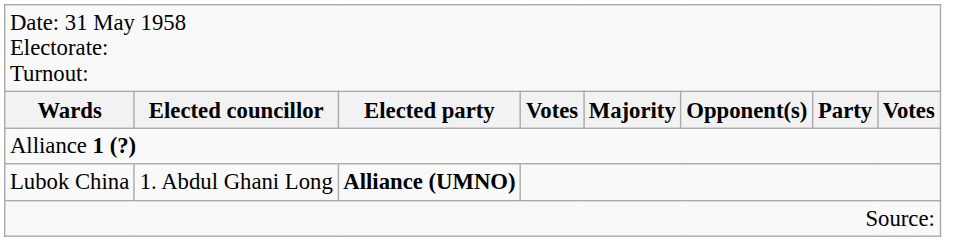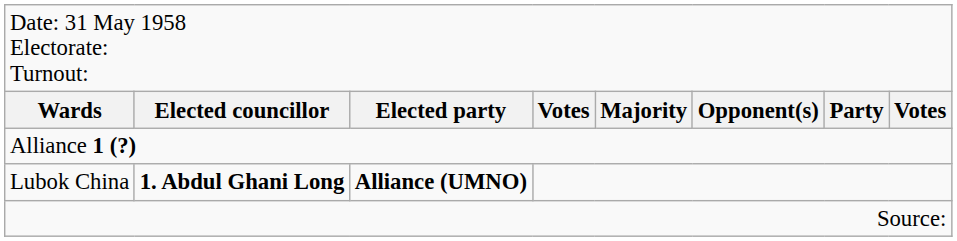(236, 181) normal -> (242, 181) bold
